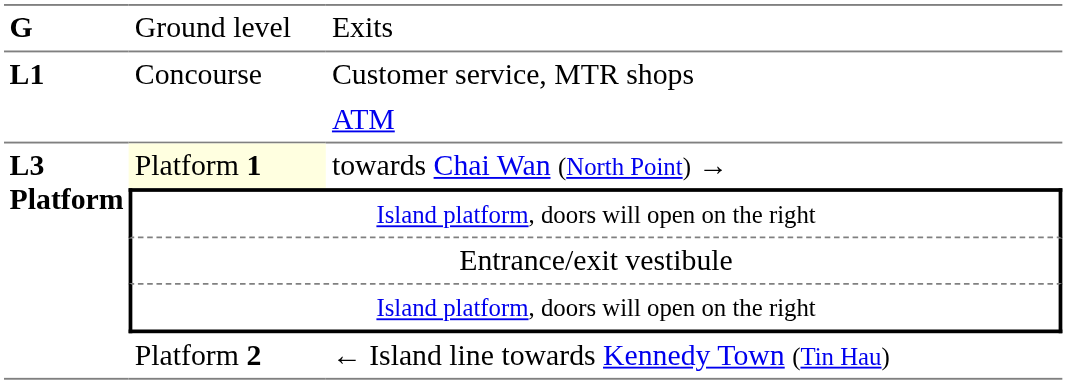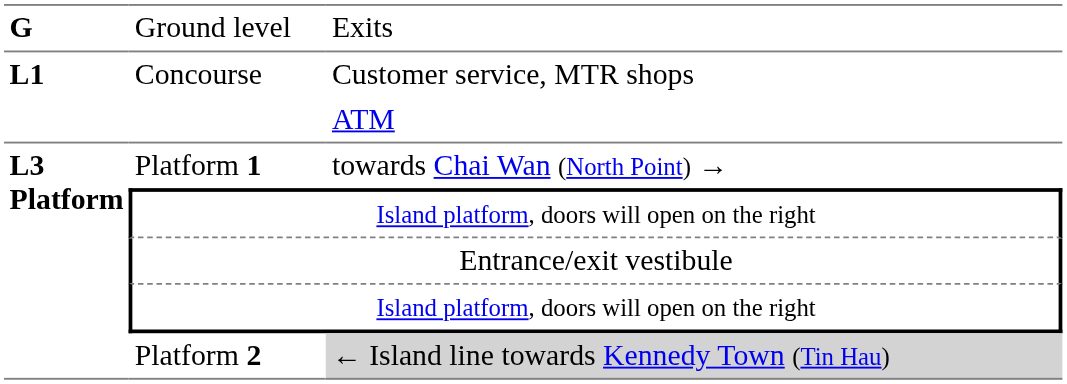(198, 165) lightyellow background -> (198, 165) no background
(611, 355) no background -> (611, 355) lightgrey background
